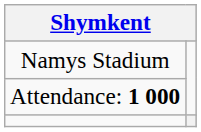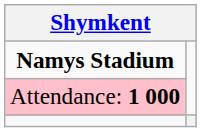(95, 59) normal -> (95, 59) bold
(95, 96) no background -> (95, 96) pink background
